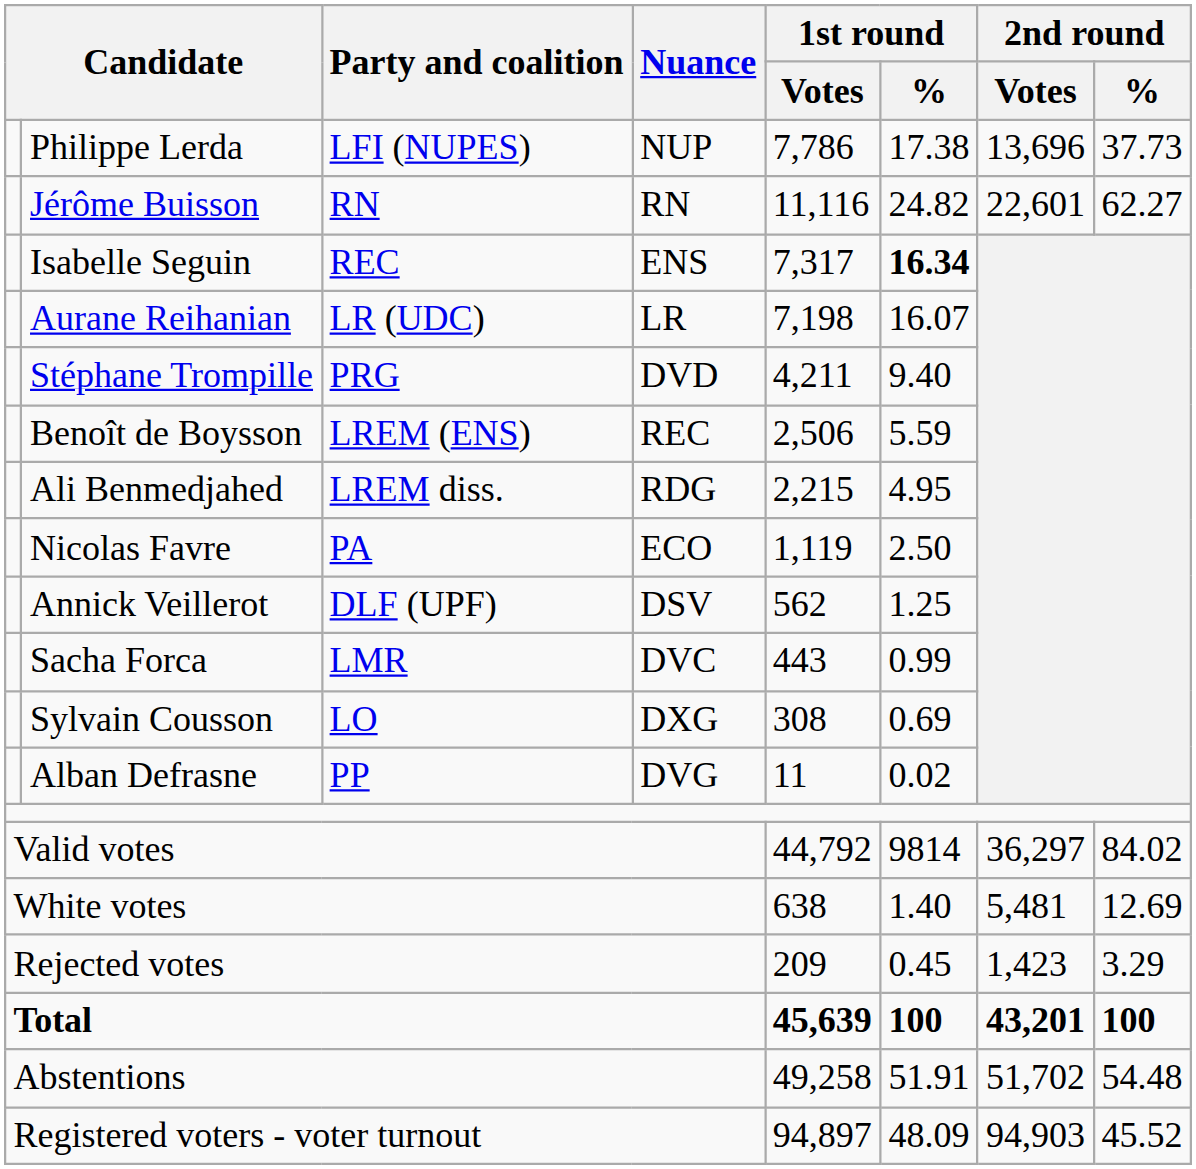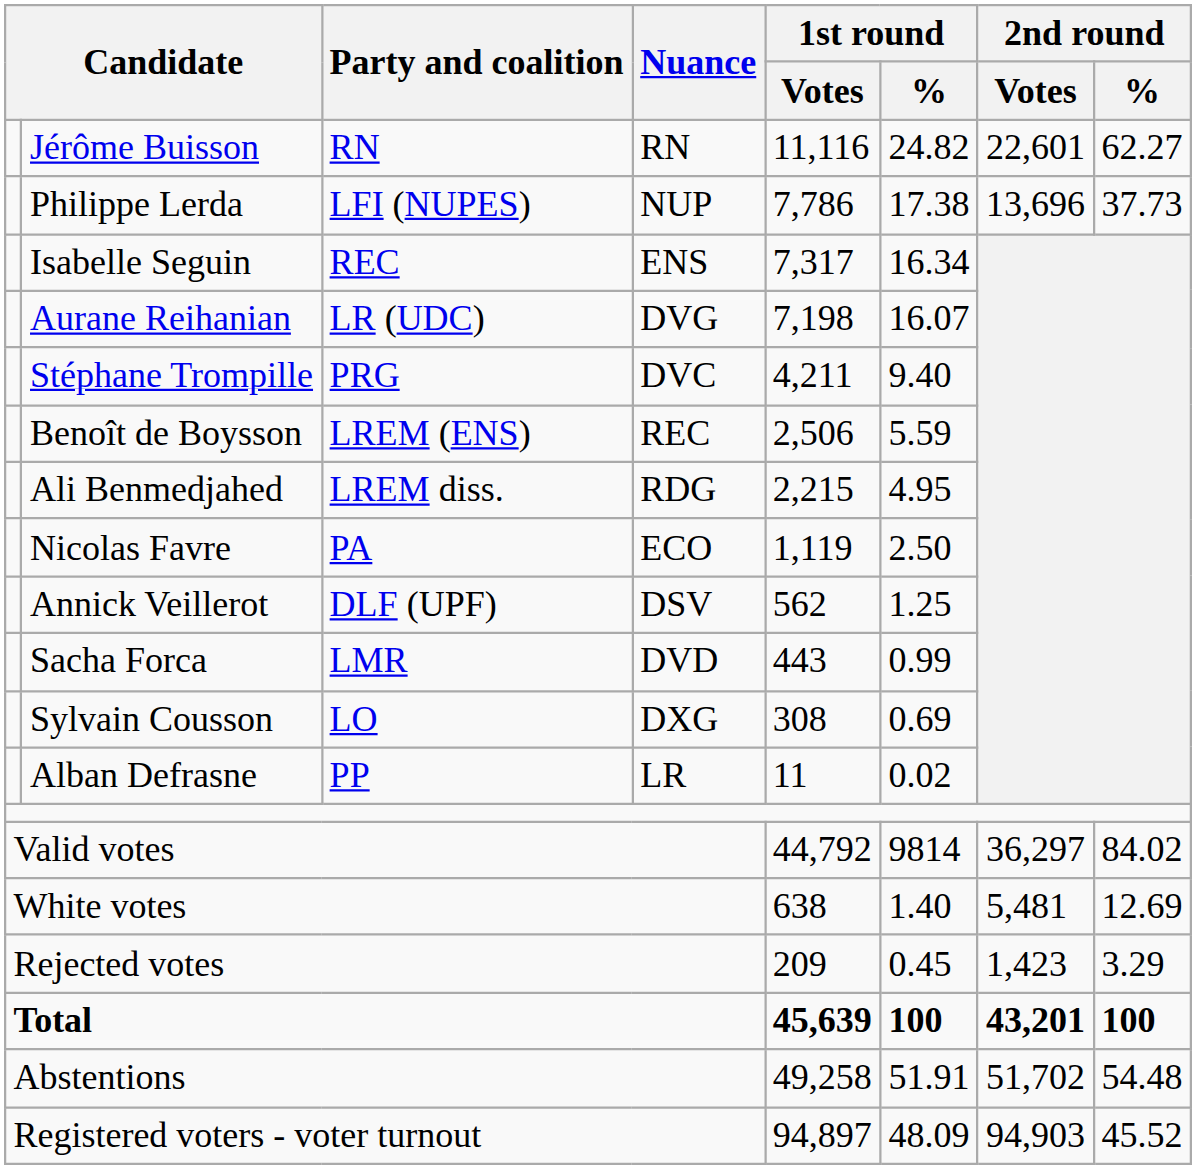rows swapped: (145, 204) <-> (136, 147)
(929, 261) bold -> (929, 261) normal
(663, 318) LR -> (679, 318) DVG
(679, 375) DVD -> (678, 375) DVC
(678, 661) DVC -> (679, 661) DVD
(679, 775) DVG -> (663, 775) LR
